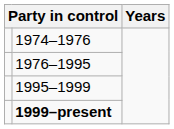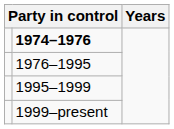(53, 40) normal -> (53, 40) bold
(63, 111) bold -> (62, 111) normal
